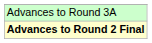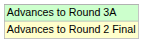(76, 30) bold -> (71, 30) normal
